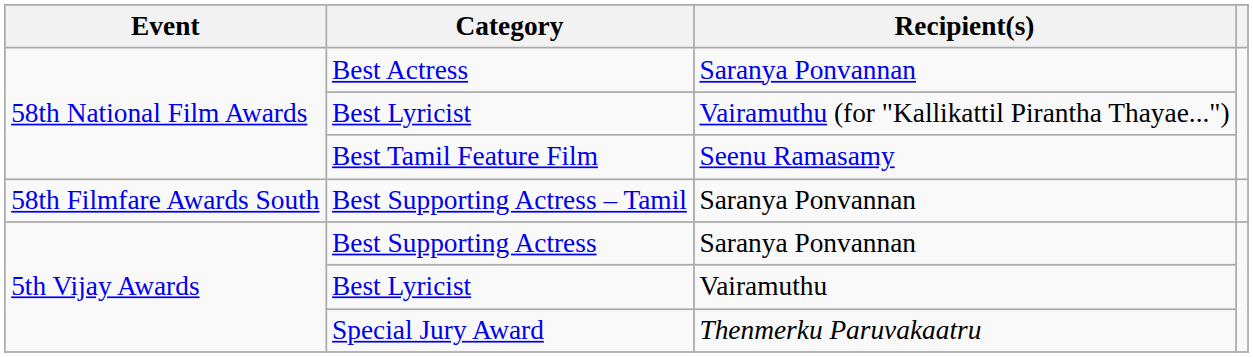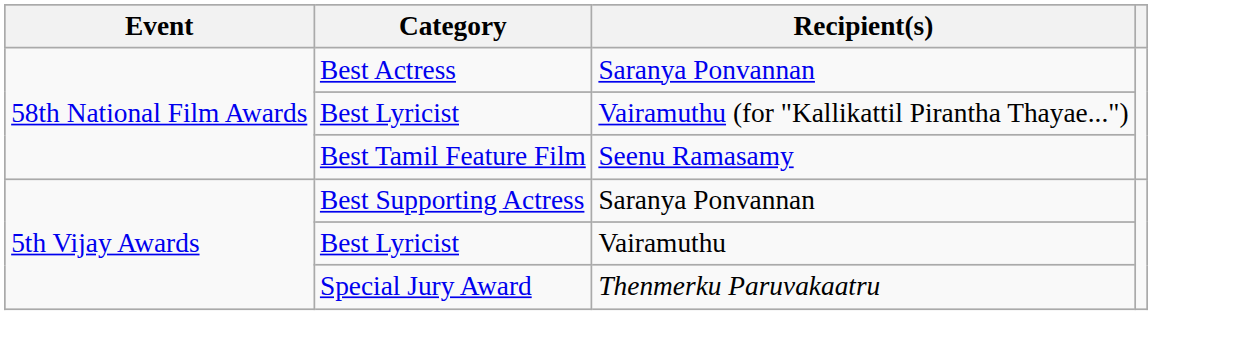- row: (509, 199)
